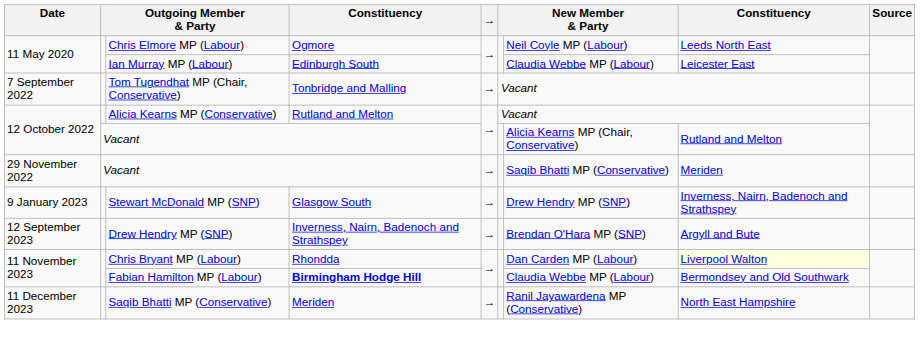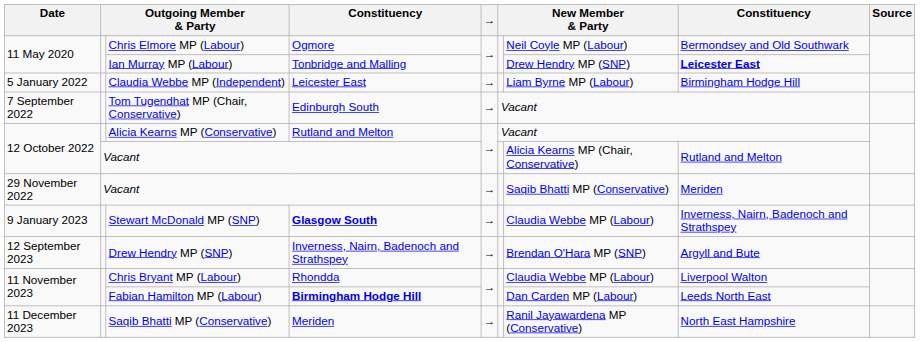(726, 45) Leeds North East -> (765, 45) Bermondsey and Old Southwark
(336, 63) Edinburgh South -> (349, 63) Tonbridge and Malling
(580, 63) Claudia Webbe MP (Labour) -> (568, 63) Drew Hendry MP (SNP)
(718, 63) normal -> (720, 63) bold
+ row: (47, 82)
(349, 89) Tonbridge and Malling -> (336, 107) Edinburgh South
(332, 202) normal -> (335, 221) bold
(568, 202) Drew Hendry MP (SNP) -> (580, 221) Claudia Webbe MP (Labour)
(572, 259) Dan Carden MP (Labour) -> (580, 277) Claudia Webbe MP (Labour)
(724, 259) lightyellow background -> (724, 277) no background
(580, 277) Claudia Webbe MP (Labour) -> (572, 296) Dan Carden MP (Labour)
(765, 277) Bermondsey and Old Southwark -> (726, 296) Leeds North East
